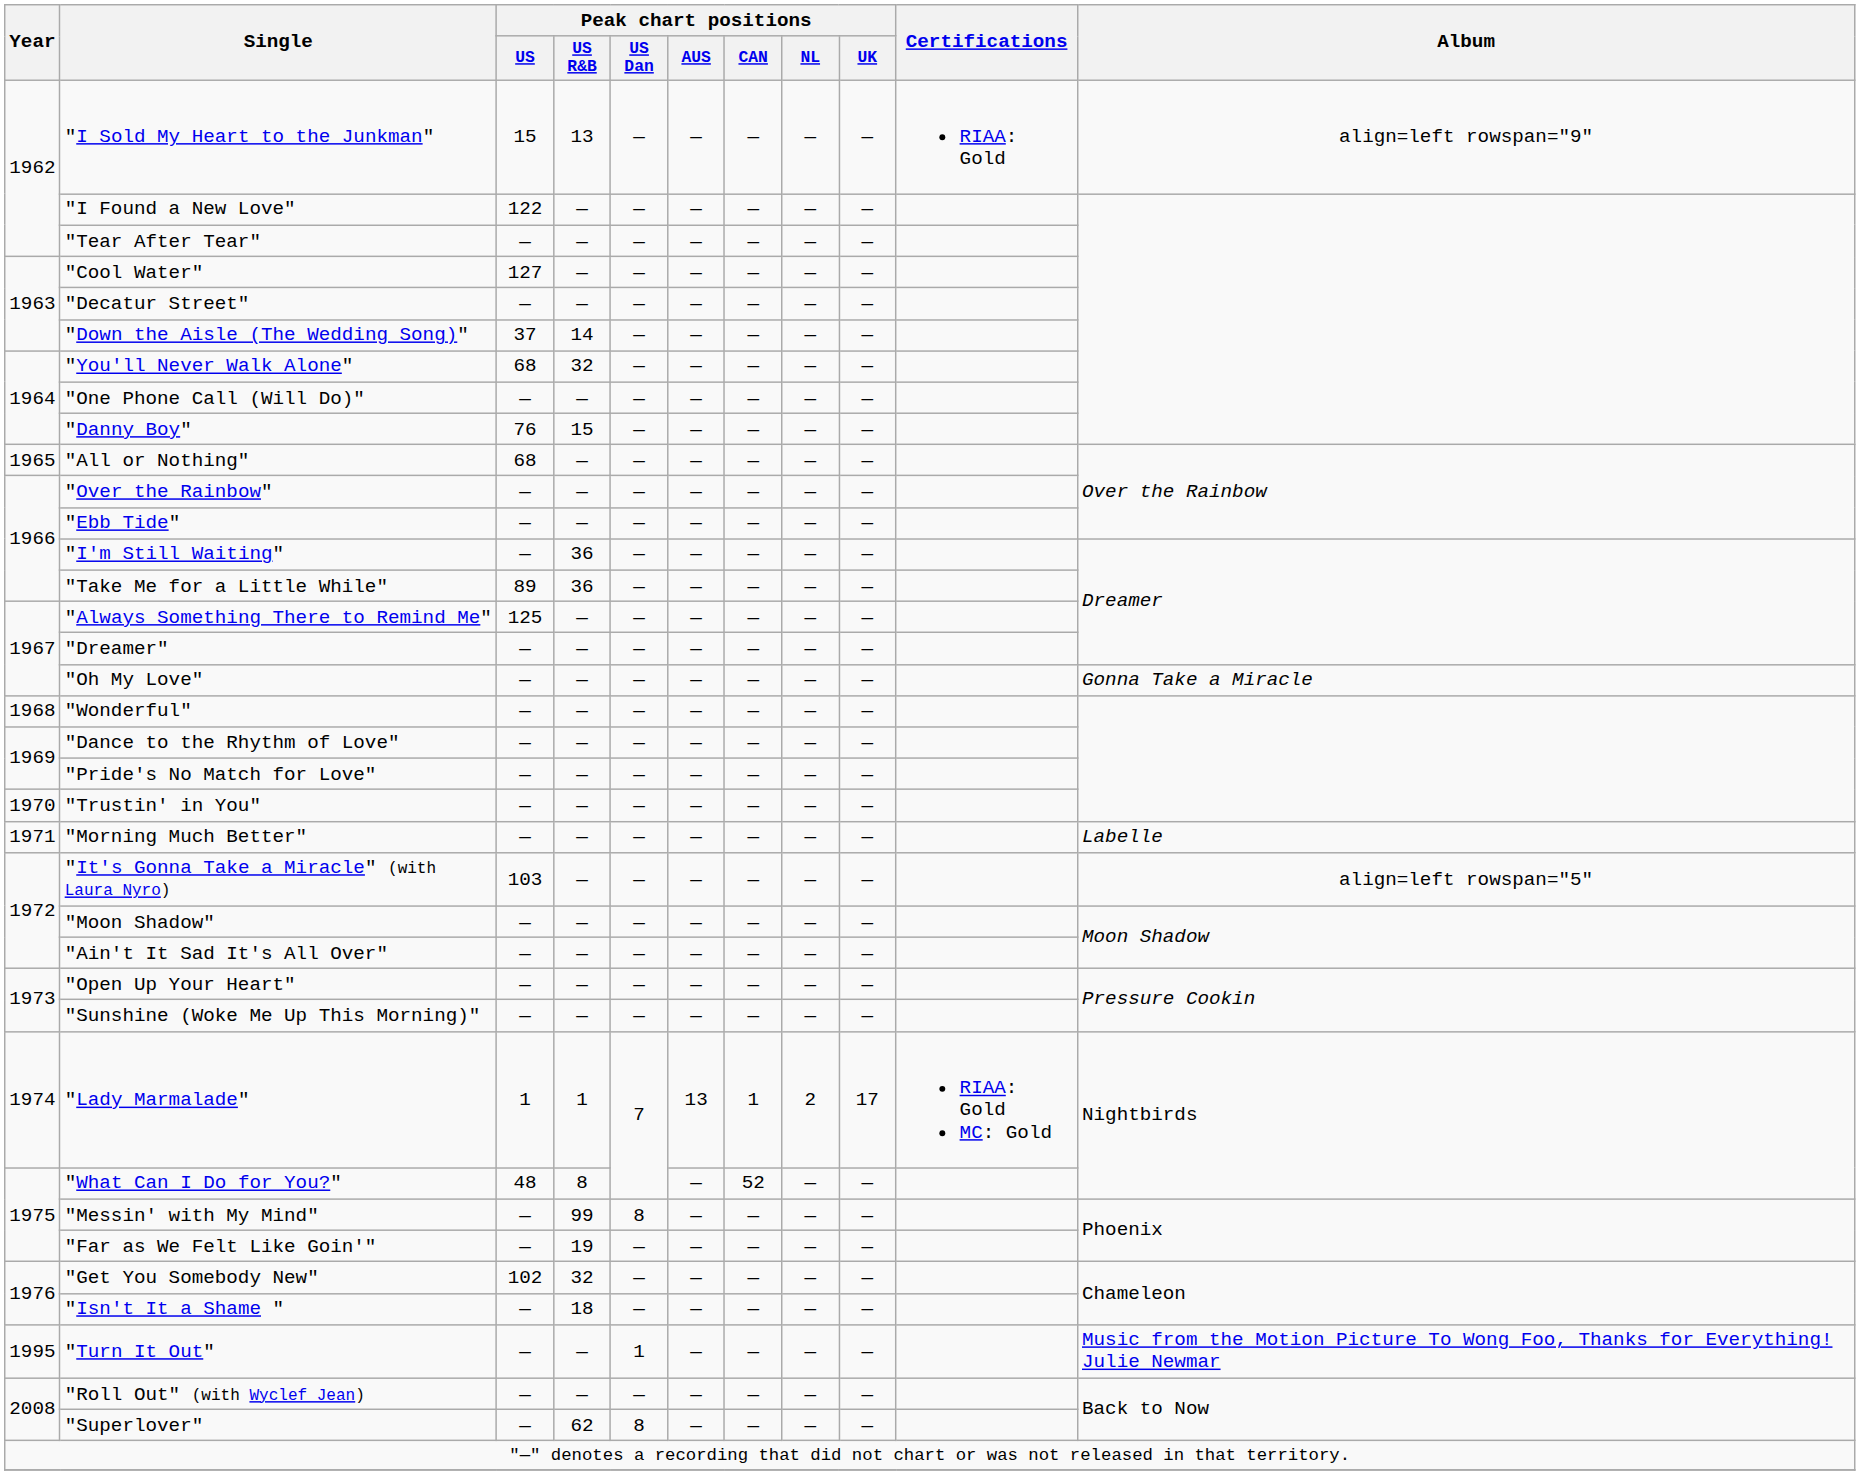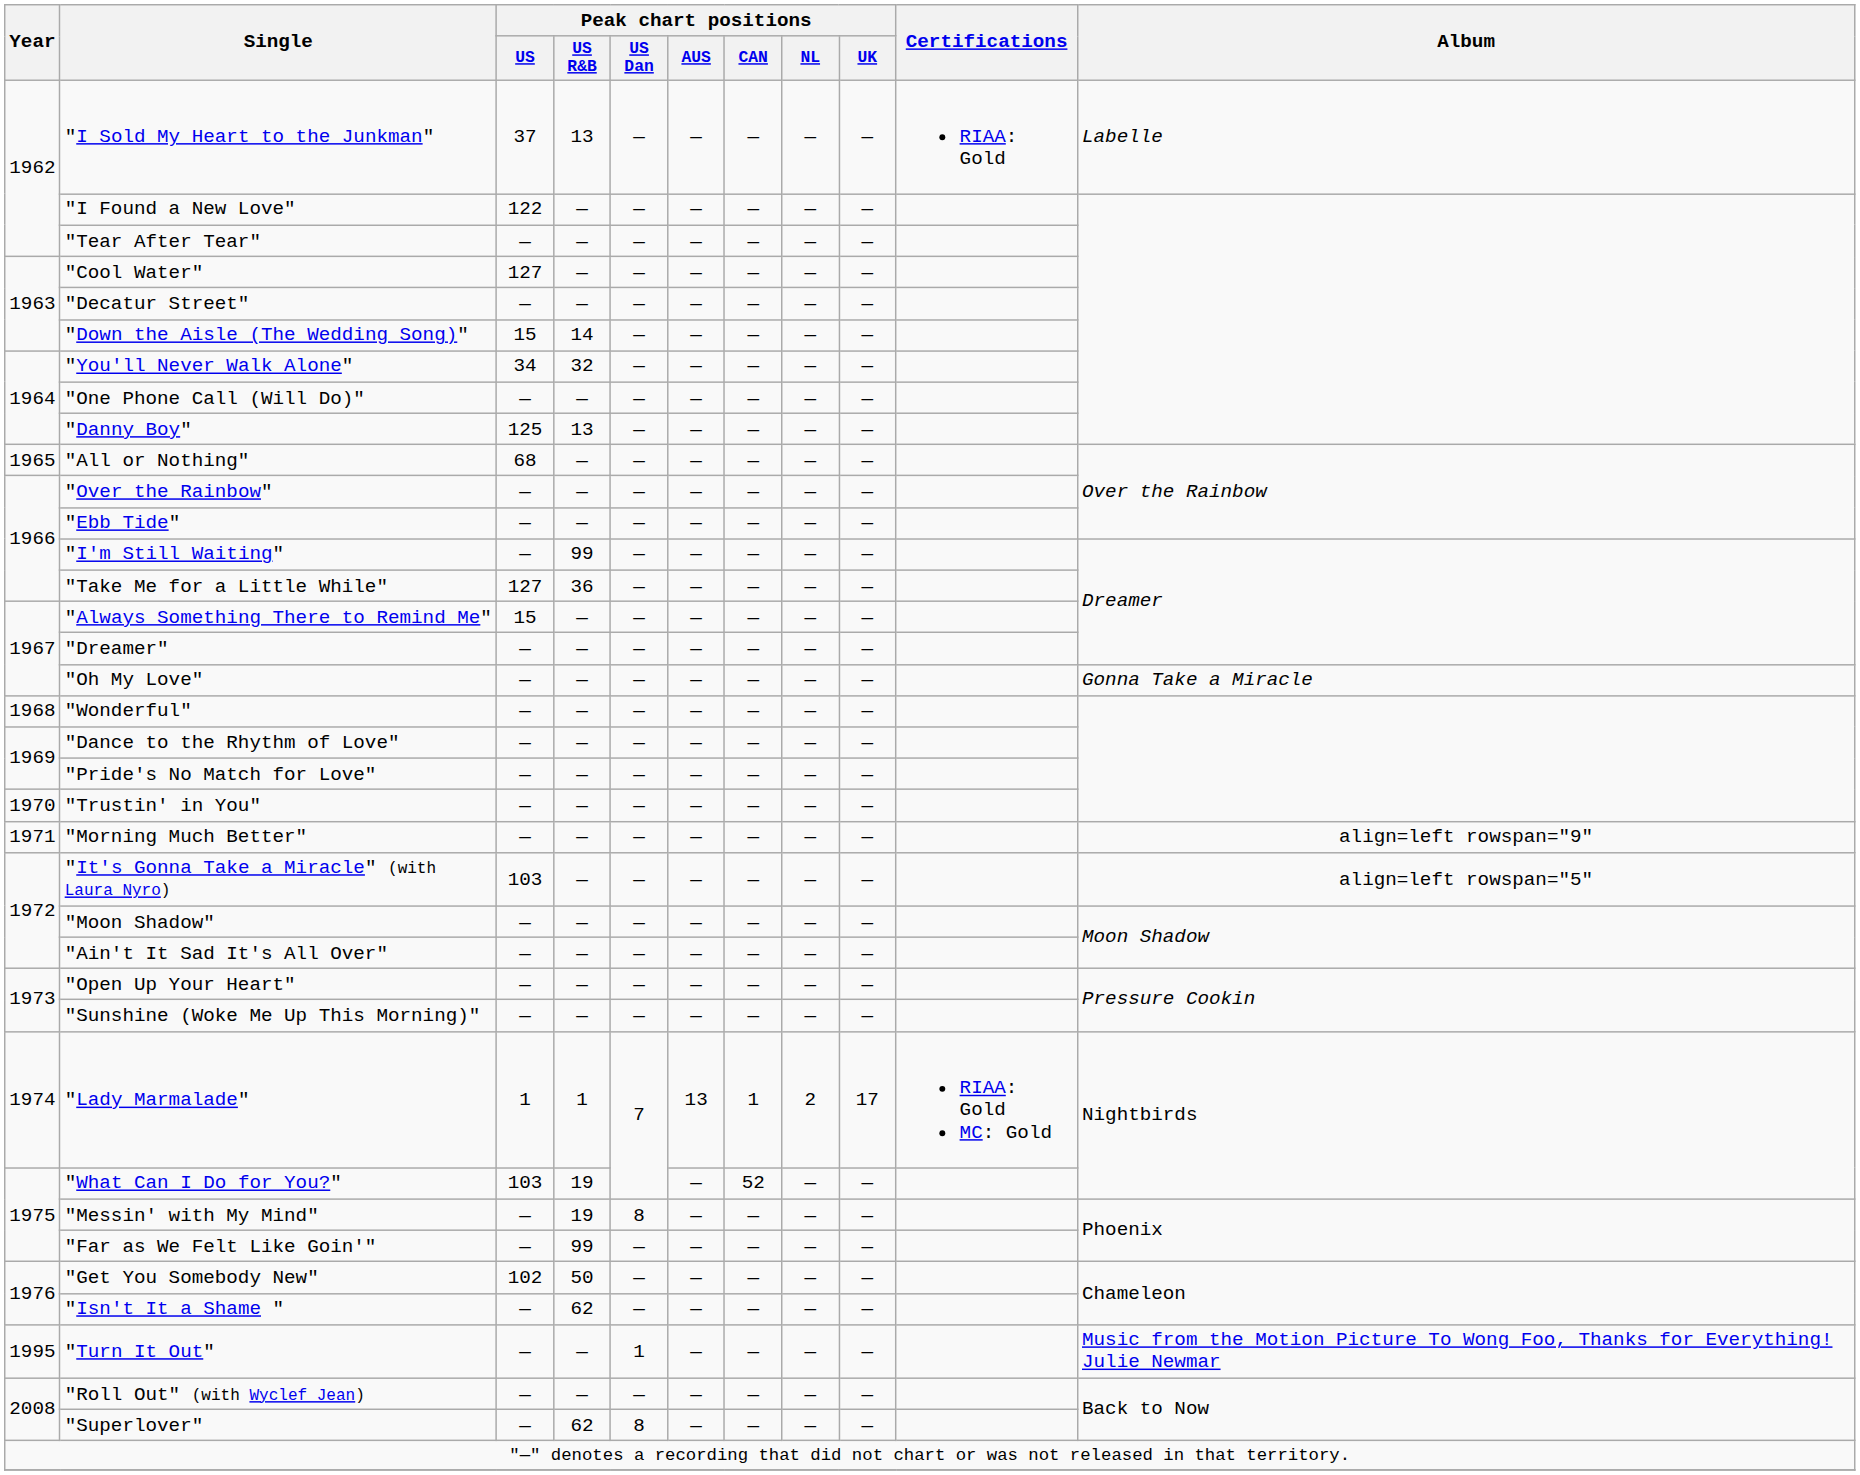(525, 137) 15 -> (525, 137) 37
(1466, 137) align=left rowspan="9" -> (1122, 137) Labelle
(525, 335) 37 -> (525, 335) 15
(525, 366) 68 -> (525, 366) 34
(525, 429) 76 -> (525, 429) 125
(582, 429) 15 -> (582, 429) 13
(582, 554) 36 -> (582, 554) 99
(525, 586) 89 -> (525, 586) 127
(525, 617) 125 -> (525, 617) 15
(1122, 837) Labelle -> (1466, 837) align=left rowspan="9"
(525, 1183) 48 -> (525, 1183) 103
(582, 1183) 8 -> (582, 1183) 19
(582, 1215) 99 -> (582, 1215) 19
(582, 1246) 19 -> (582, 1246) 99
(582, 1278) 32 -> (582, 1278) 50
(582, 1309) 18 -> (582, 1309) 62
